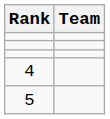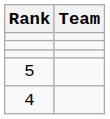(30, 72) 4 -> (30, 72) 5
(30, 100) 5 -> (30, 100) 4
